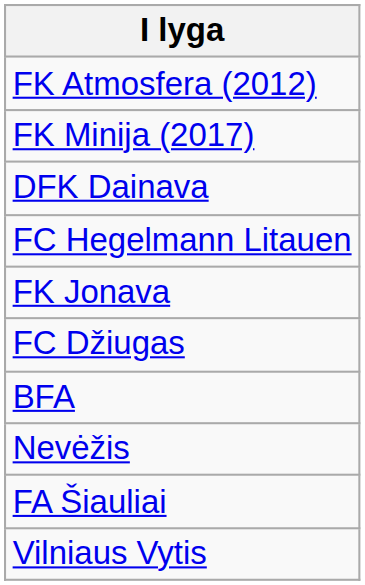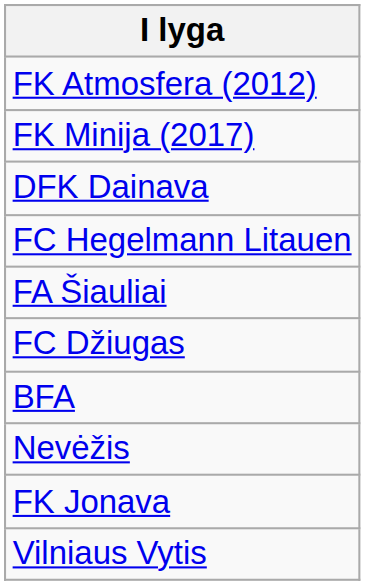(91, 291) FK Jonava -> (90, 291) FA Šiauliai
(90, 501) FA Šiauliai -> (91, 501) FK Jonava
